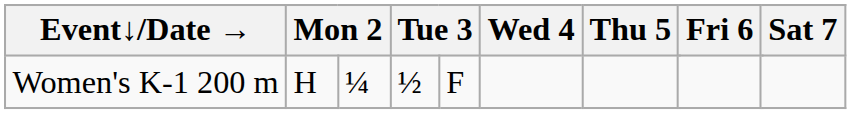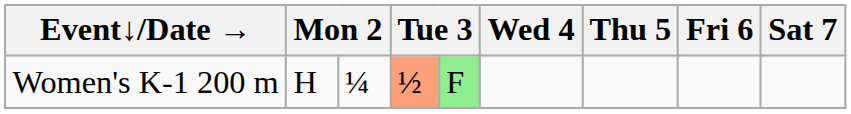(410, 81) no background -> (410, 81) lightsalmon background
(455, 81) no background -> (455, 81) lightgreen background
